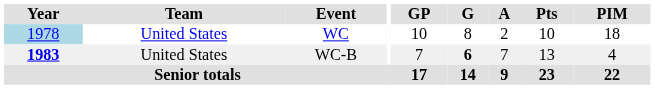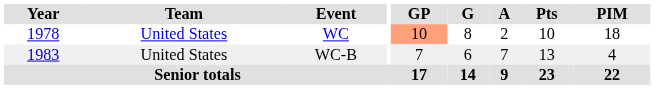(43, 34) lightblue background -> (43, 34) no background
(419, 34) no background -> (419, 34) lightsalmon background
(43, 54) bold -> (43, 54) normal
(468, 54) bold -> (468, 54) normal
